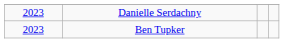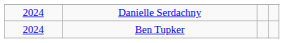(33, 12) 2023 -> (33, 12) 2024
(33, 29) 2023 -> (33, 29) 2024
